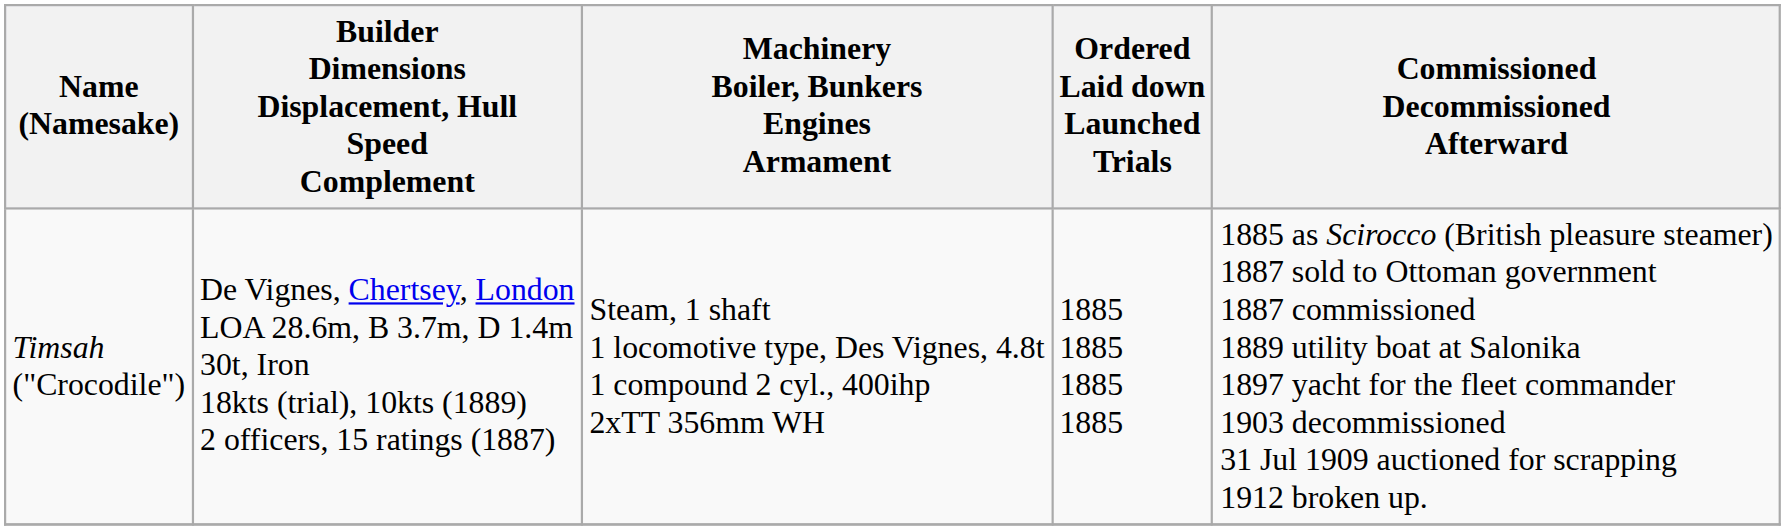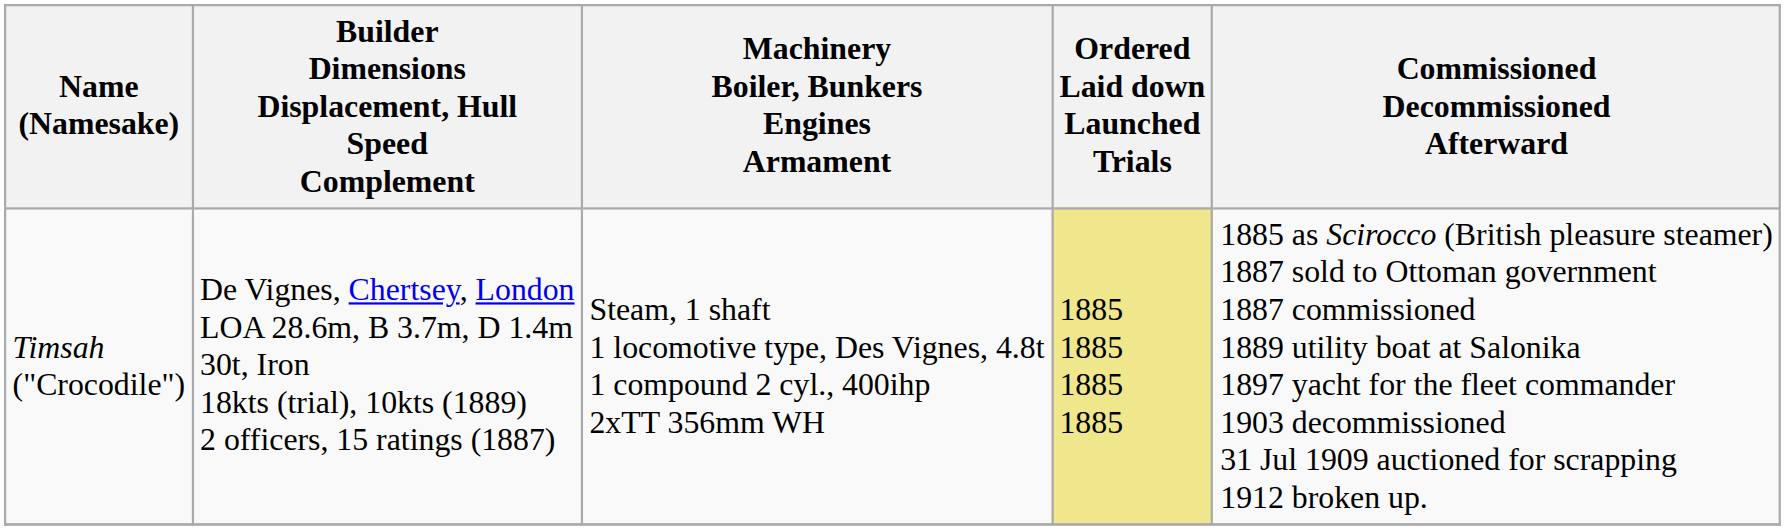(1091, 365) no background -> (1091, 365) khaki background
